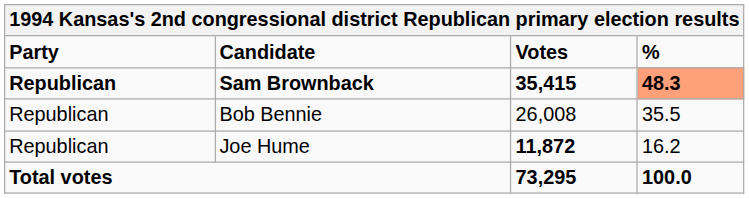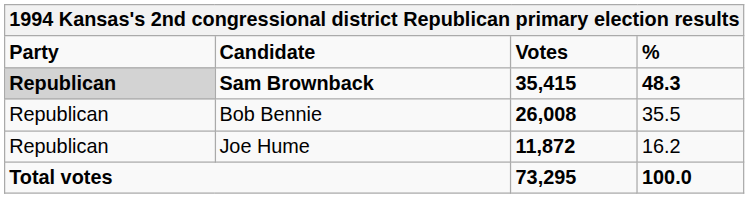(63, 83) no background -> (63, 83) lightgrey background
(661, 83) lightsalmon background -> (661, 83) no background
(546, 114) normal -> (546, 114) bold
